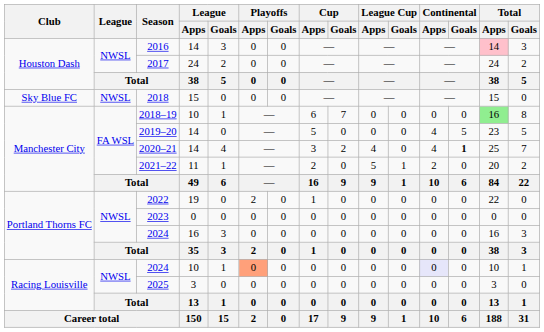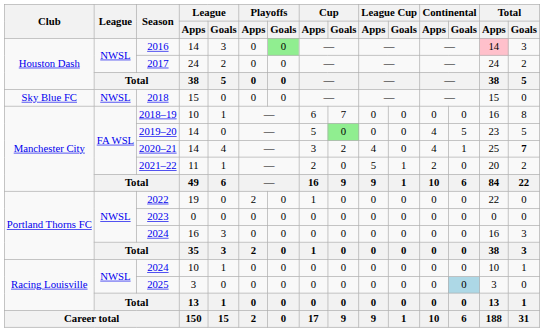(283, 47) no background -> (283, 47) lightgreen background
(494, 115) lightgreen background -> (494, 115) no background
(343, 132) no background -> (343, 132) lightgreen background
(464, 149) bold -> (464, 149) normal
(524, 149) normal -> (524, 149) bold
(253, 268) lightsalmon background -> (253, 268) no background
(434, 268) lavender background -> (434, 268) no background
(464, 285) no background -> (464, 285) lightblue background
